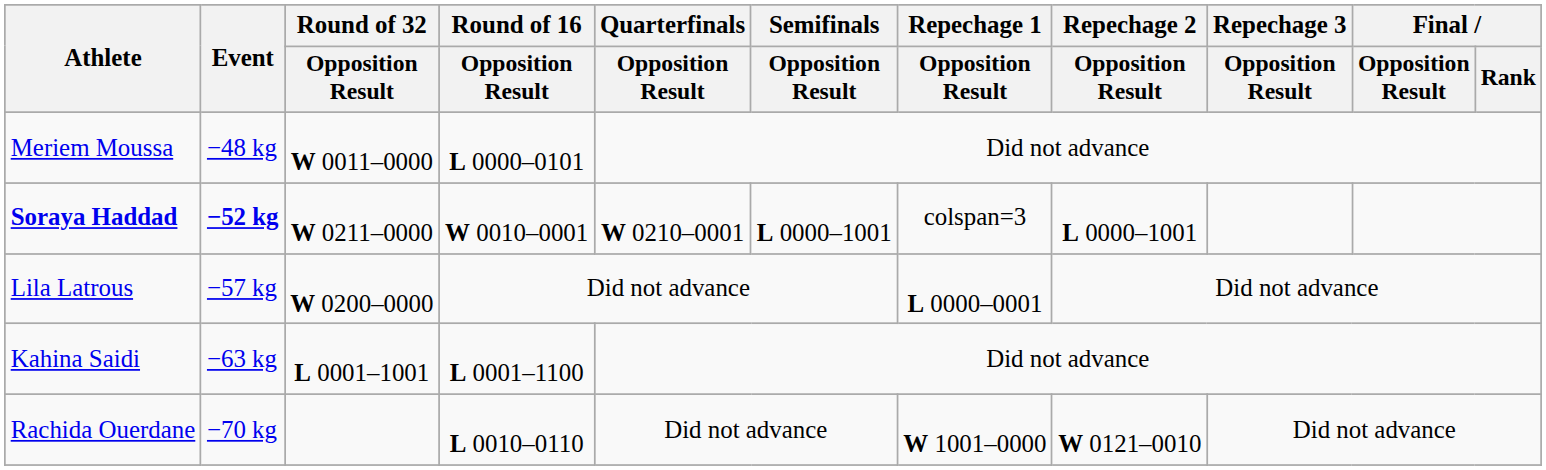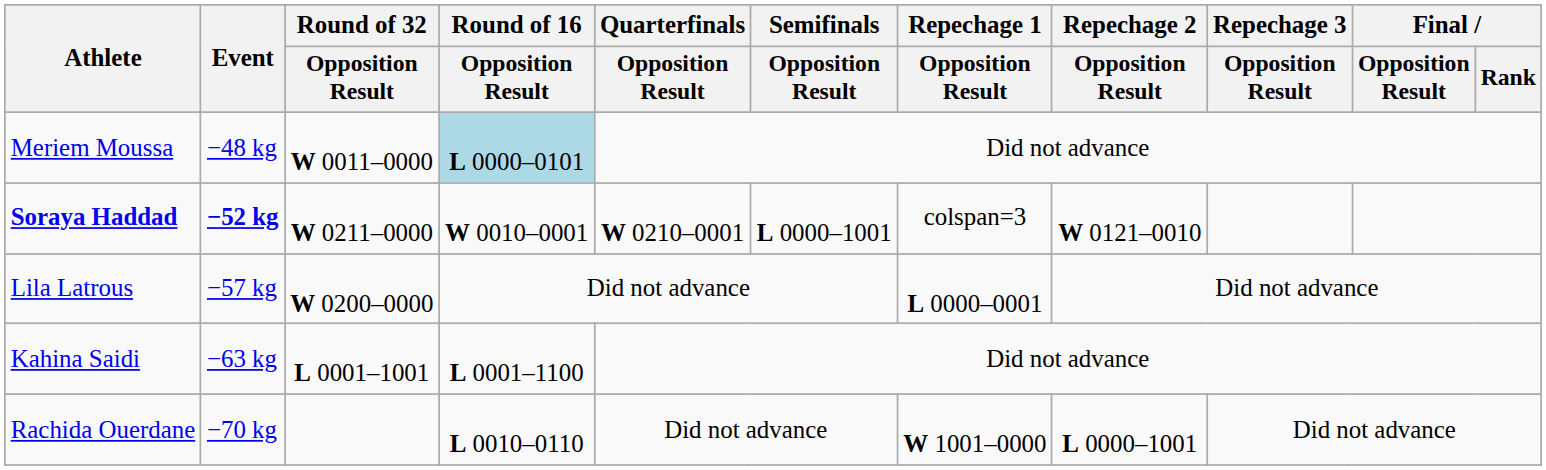(517, 162) no background -> (517, 162) lightblue background
(1130, 232) L 0000–1001 -> (1130, 232) W 0121–0010
(1130, 444) W 0121–0010 -> (1130, 444) L 0000–1001
